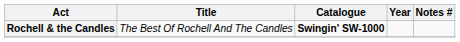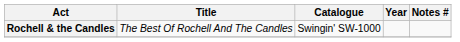(341, 28) bold -> (339, 28) normal
